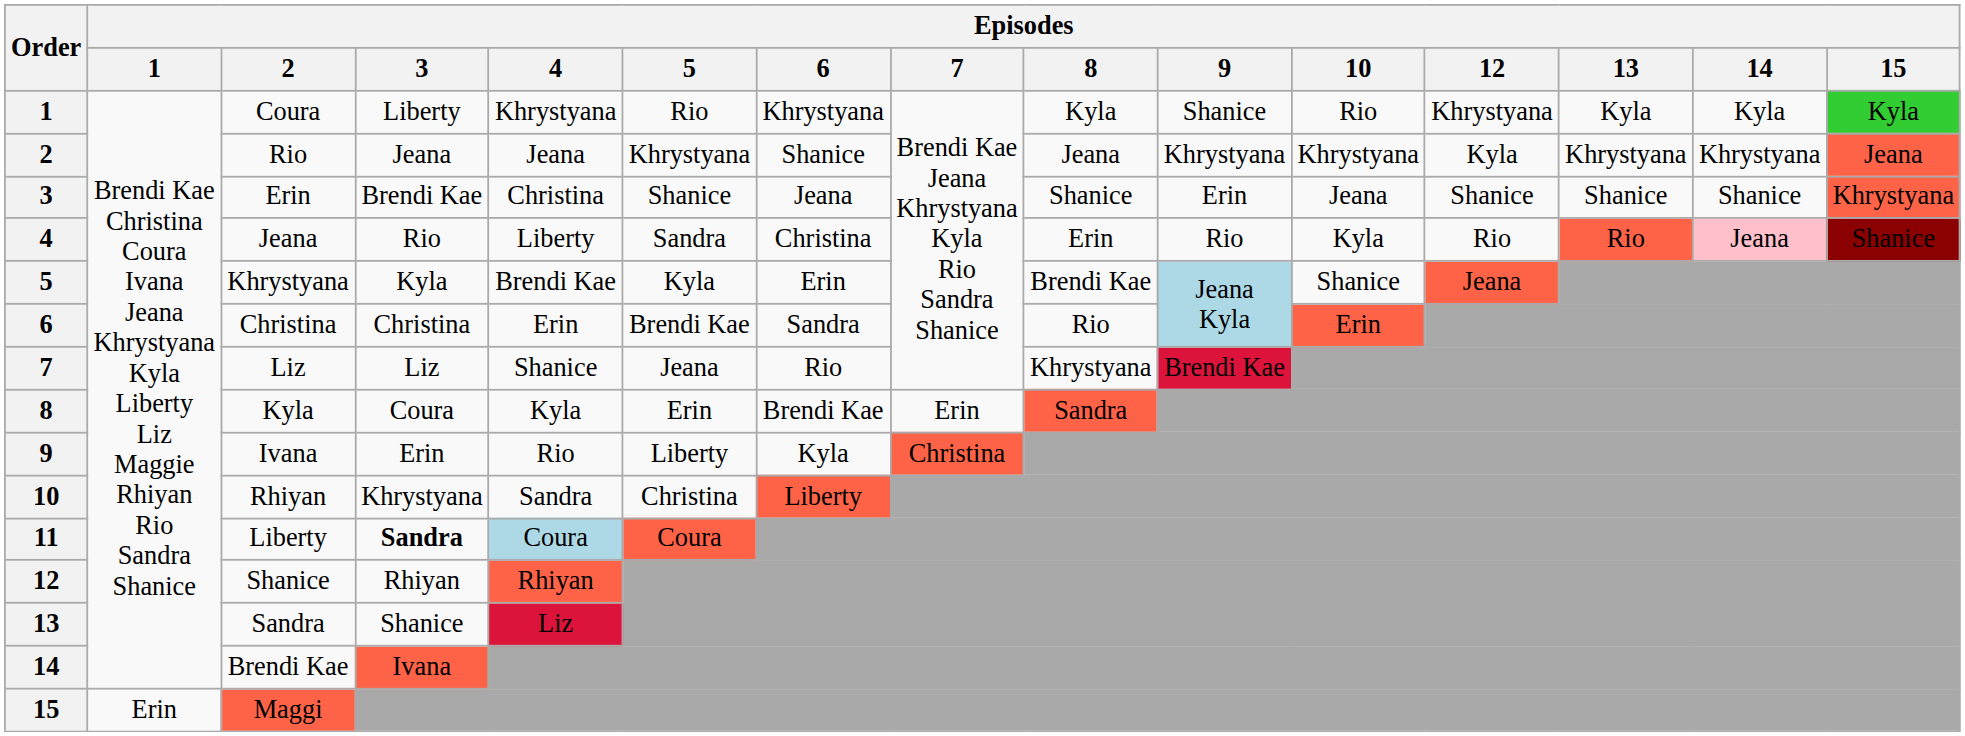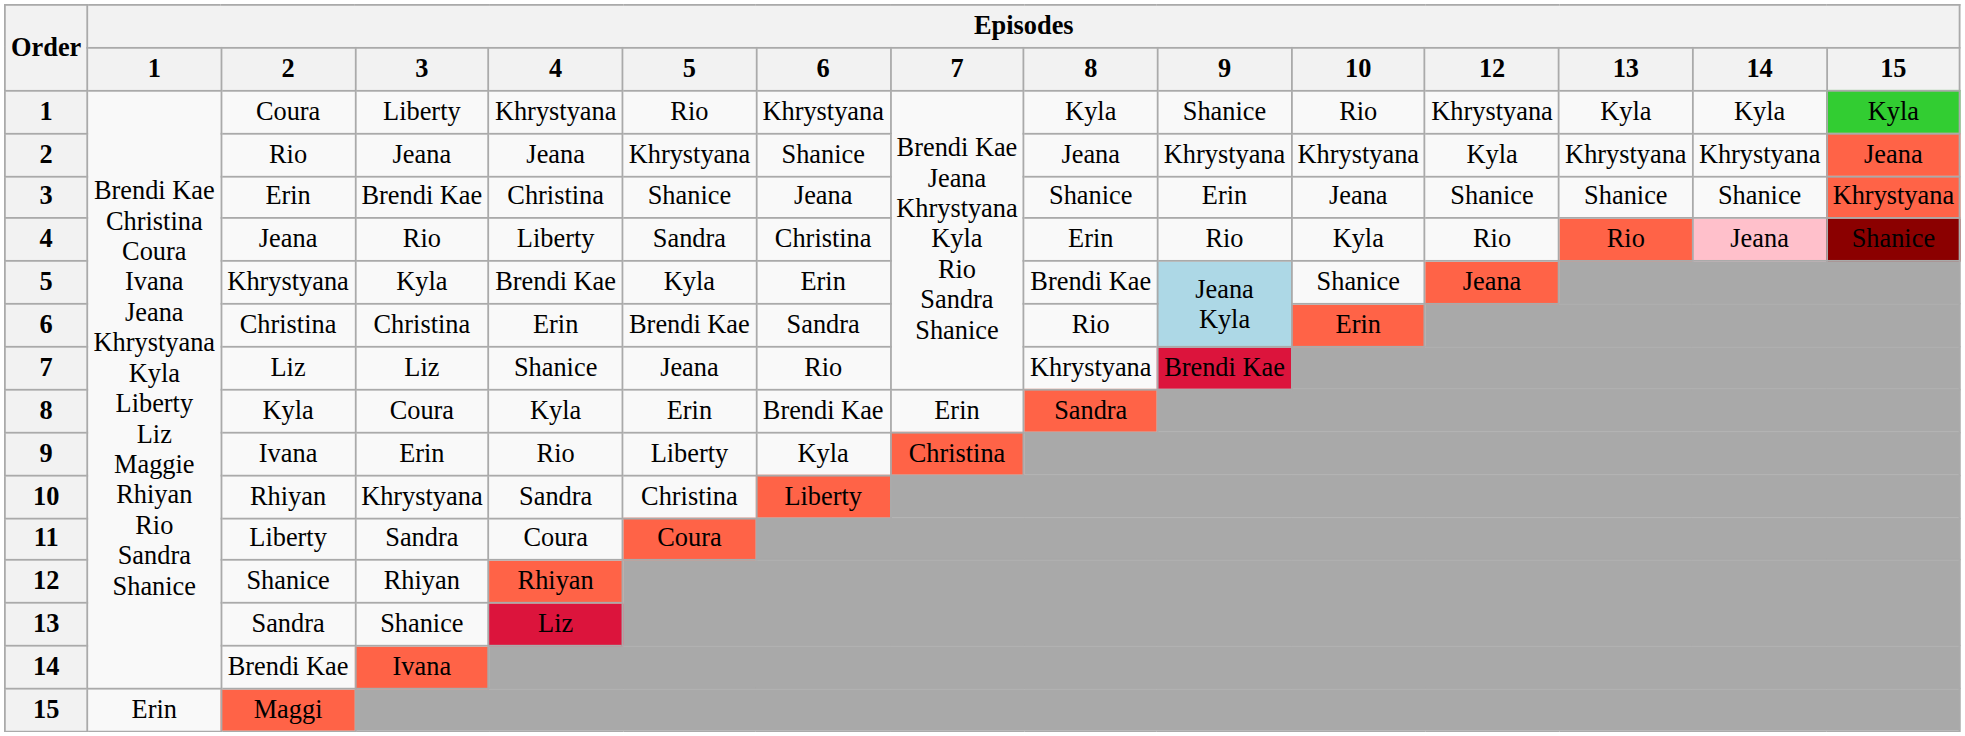(422, 538) bold -> (422, 538) normal
(556, 538) lightblue background -> (556, 538) no background
